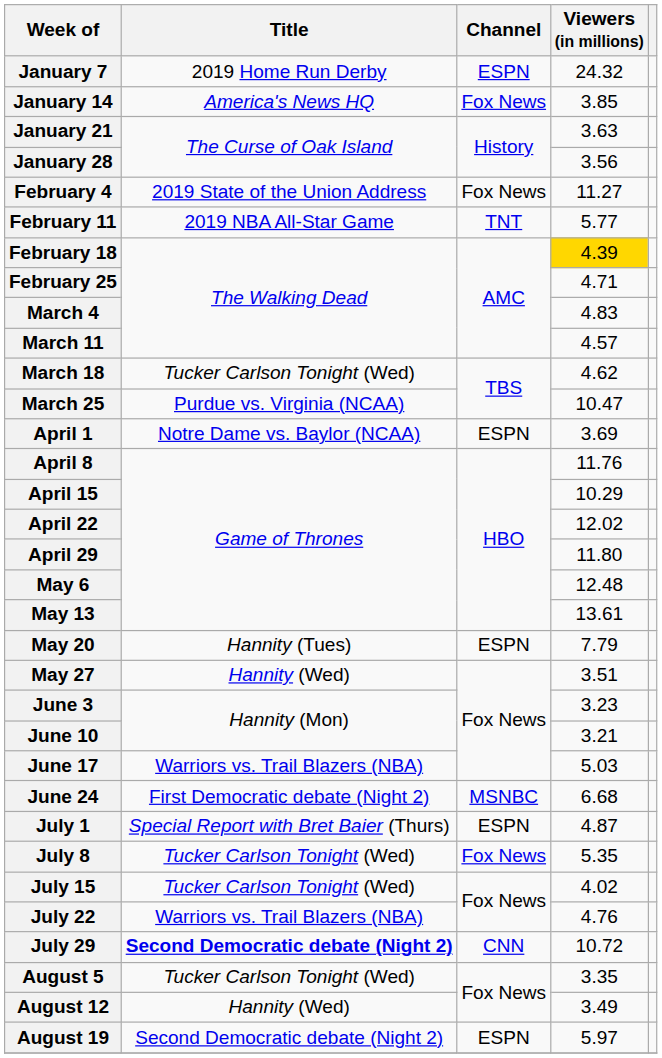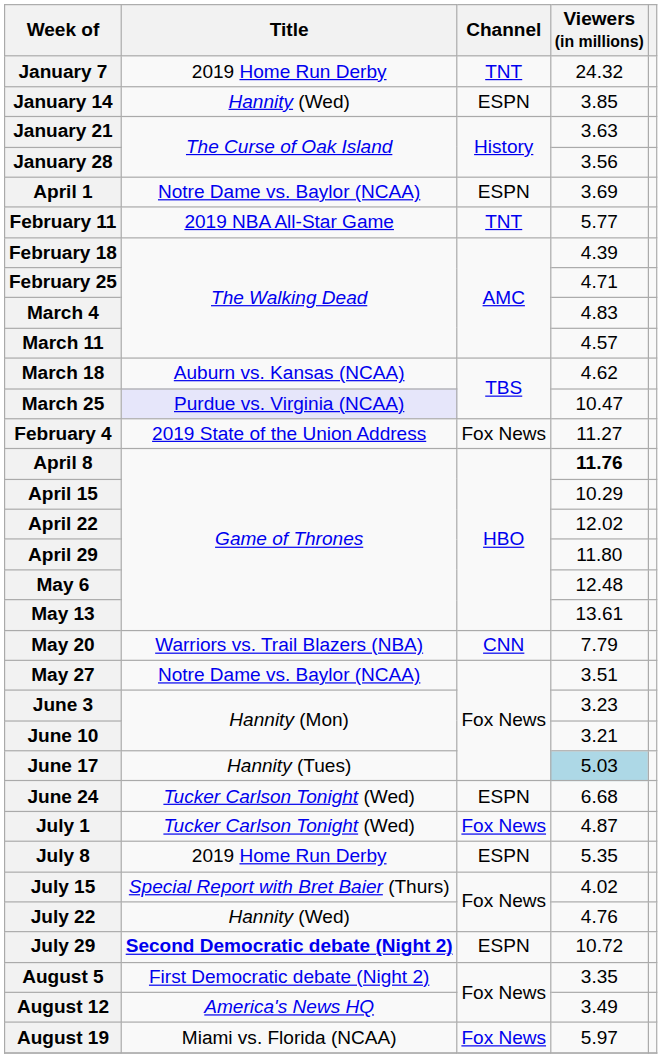(504, 71) ESPN -> (504, 71) TNT
(289, 101) America's News HQ -> (289, 101) Hannity (Wed)
(504, 101) Fox News -> (504, 101) ESPN
rows swapped: (63, 192) <-> (63, 433)
(599, 252) gold background -> (599, 252) no background
(289, 373) Tucker Carlson Tonight (Wed) -> (289, 373) Auburn vs. Kansas (NCAA)
(289, 403) no background -> (289, 403) lavender background
(599, 463) normal -> (599, 463) bold
(289, 644) Hannity (Tues) -> (289, 644) Warriors vs. Trail Blazers (NBA)
(504, 644) ESPN -> (504, 644) CNN
(289, 675) Hannity (Wed) -> (289, 675) Notre Dame vs. Baylor (NCAA)
(289, 765) Warriors vs. Trail Blazers (NBA) -> (289, 765) Hannity (Tues)
(599, 765) no background -> (599, 765) lightblue background
(289, 795) First Democratic debate (Night 2) -> (289, 795) Tucker Carlson Tonight (Wed)
(504, 795) MSNBC -> (504, 795) ESPN
(289, 826) Special Report with Bret Baier (Thurs) -> (289, 826) Tucker Carlson Tonight (Wed)
(504, 826) ESPN -> (504, 826) Fox News
(289, 856) Tucker Carlson Tonight (Wed) -> (289, 856) 2019 Home Run Derby
(504, 856) Fox News -> (504, 856) ESPN
(289, 886) Tucker Carlson Tonight (Wed) -> (289, 886) Special Report with Bret Baier (Thurs)
(289, 916) Warriors vs. Trail Blazers (NBA) -> (289, 916) Hannity (Wed)
(504, 946) CNN -> (504, 946) ESPN
(289, 977) Tucker Carlson Tonight (Wed) -> (289, 977) First Democratic debate (Night 2)
(289, 1007) Hannity (Wed) -> (289, 1007) America's News HQ
(289, 1037) Second Democratic debate (Night 2) -> (289, 1037) Miami vs. Florida (NCAA)
(504, 1037) ESPN -> (504, 1037) Fox News
